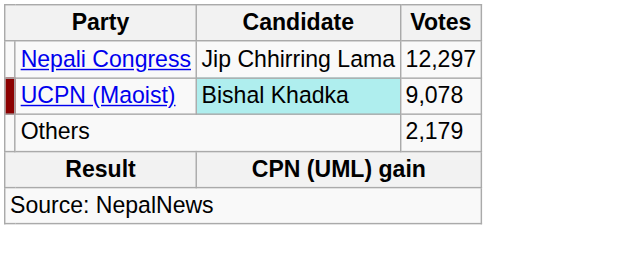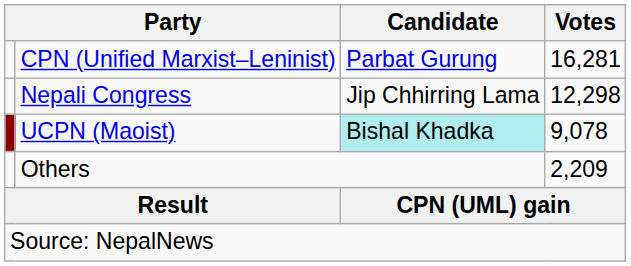+ row: (178, 59)
(441, 59) 12,297 -> (585, 95) 12,298
(434, 132) 2,179 -> (579, 168) 2,209
